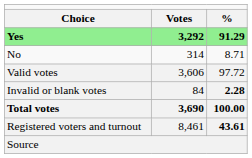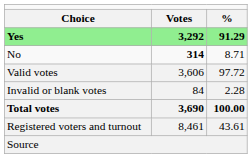(195, 54) normal -> (195, 54) bold
(235, 90) bold -> (235, 90) normal
(232, 126) bold -> (232, 126) normal
